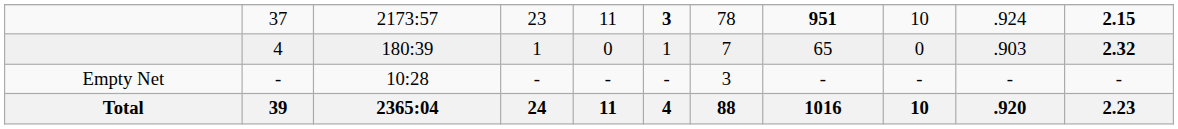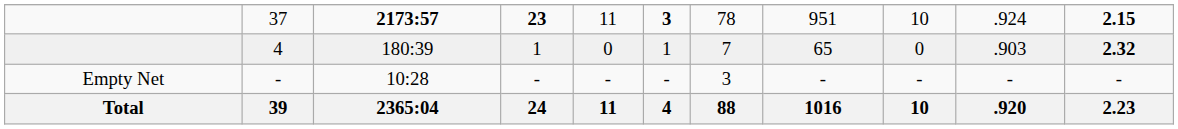(407, 19) normal -> (407, 19) bold
(537, 19) normal -> (537, 19) bold
(823, 19) bold -> (823, 19) normal
